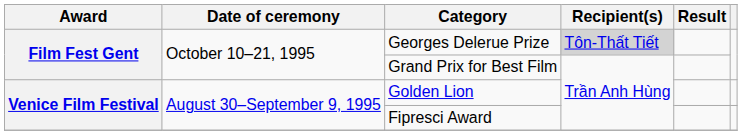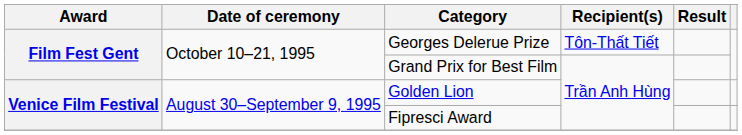(612, 42) lightgrey background -> (612, 42) no background
